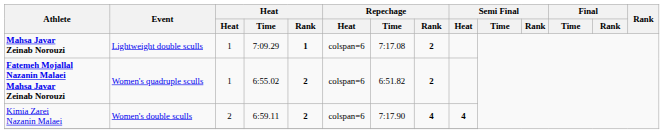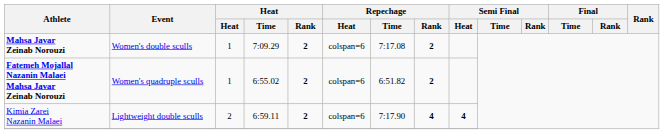(157, 46) Lightweight double sculls -> (152, 46) Women's double sculls
(305, 46) 1 -> (305, 46) 2
(152, 116) Women's double sculls -> (157, 116) Lightweight double sculls
